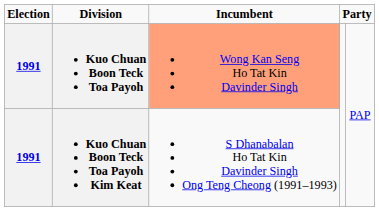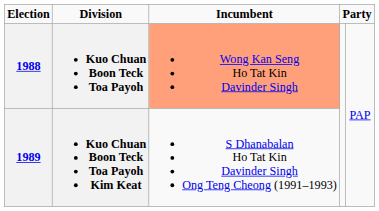(28, 66) 1991 -> (28, 66) 1988
(28, 157) 1991 -> (28, 157) 1989
